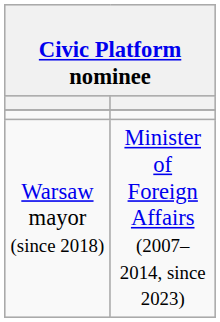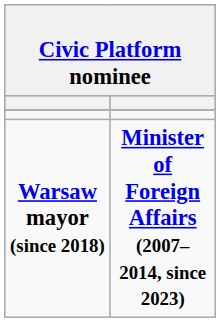(57, 218) normal -> (57, 218) bold
(163, 218) normal -> (163, 218) bold
